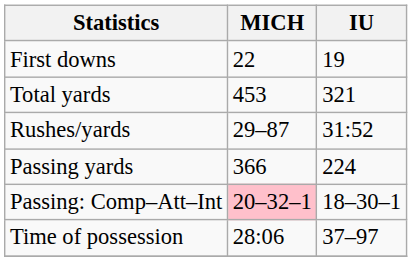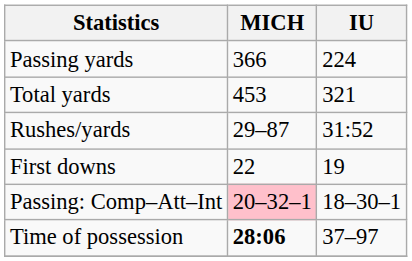rows swapped: (63, 58) <-> (72, 166)
(258, 237) normal -> (259, 237) bold
